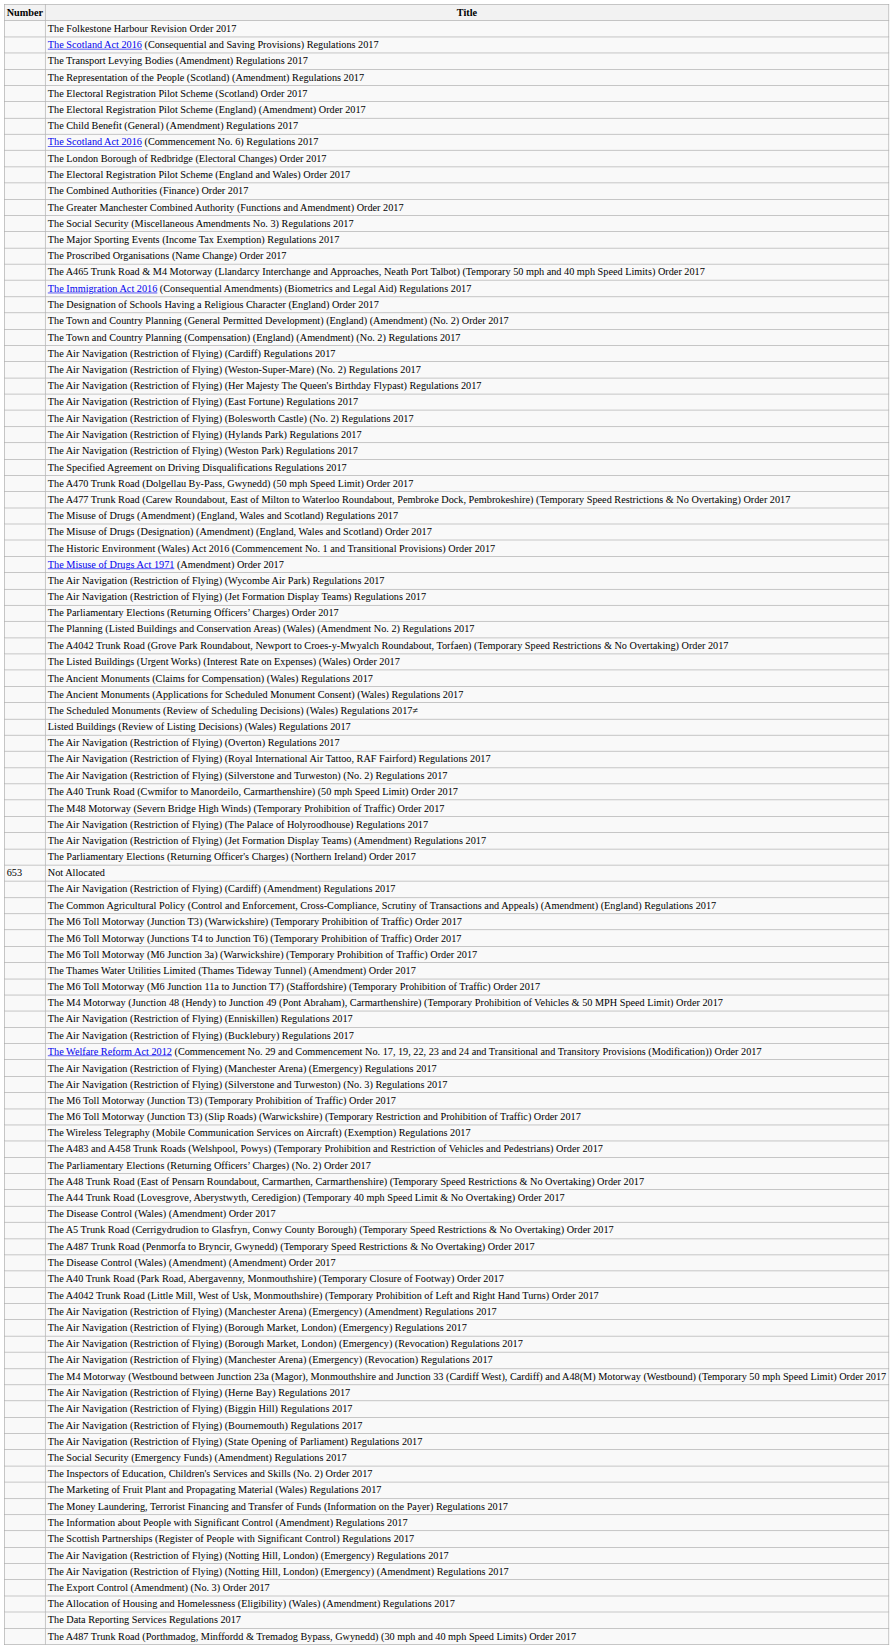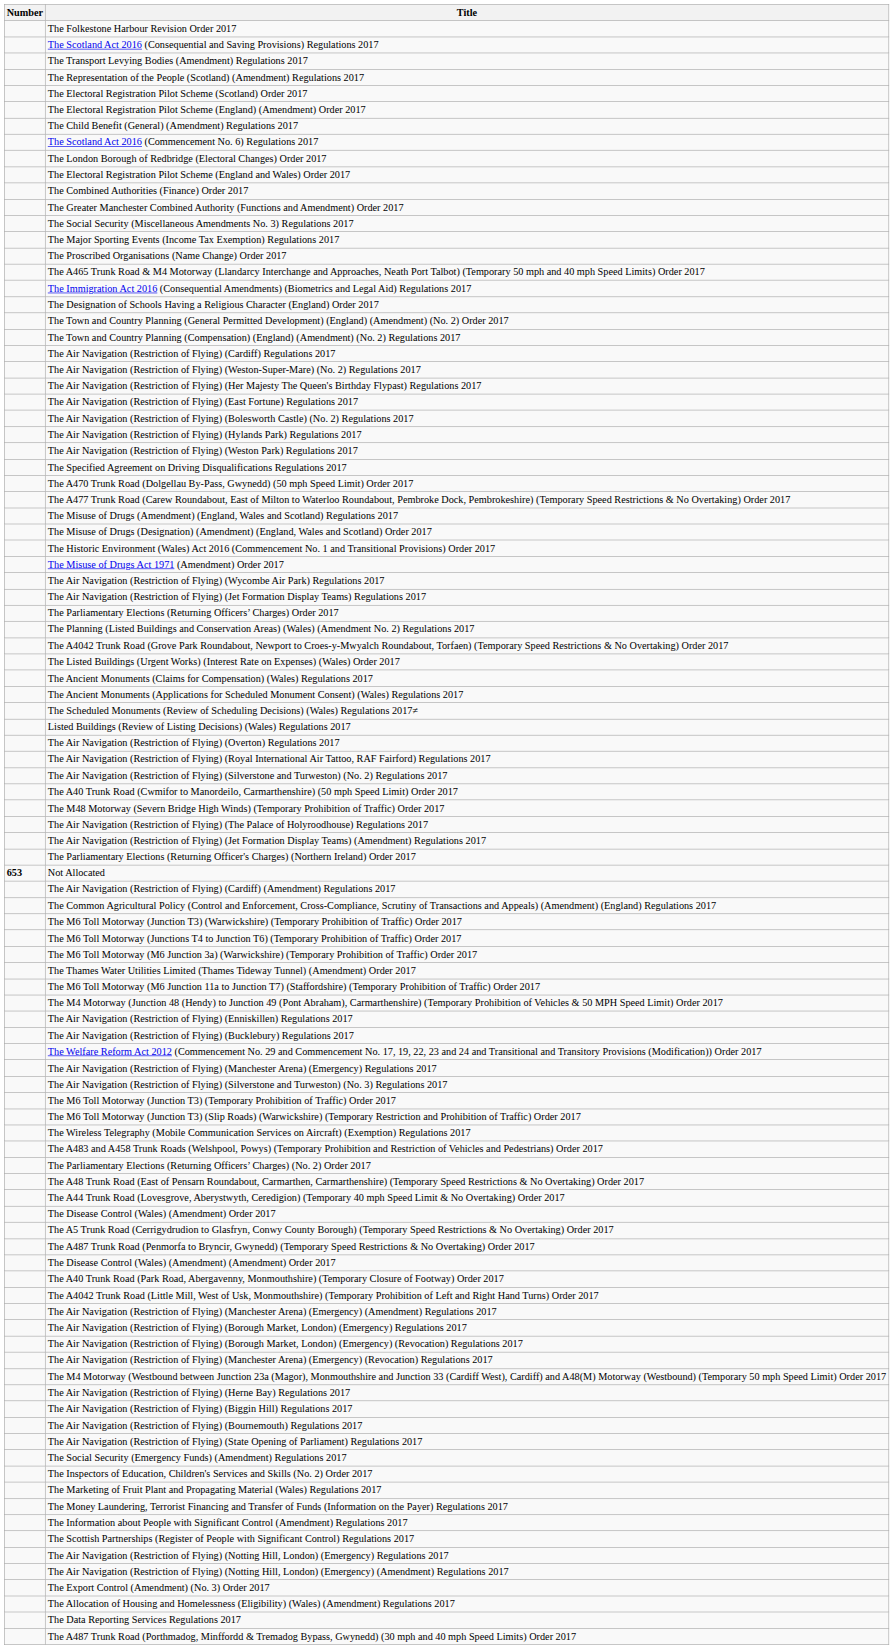(14, 873) normal -> (14, 873) bold
